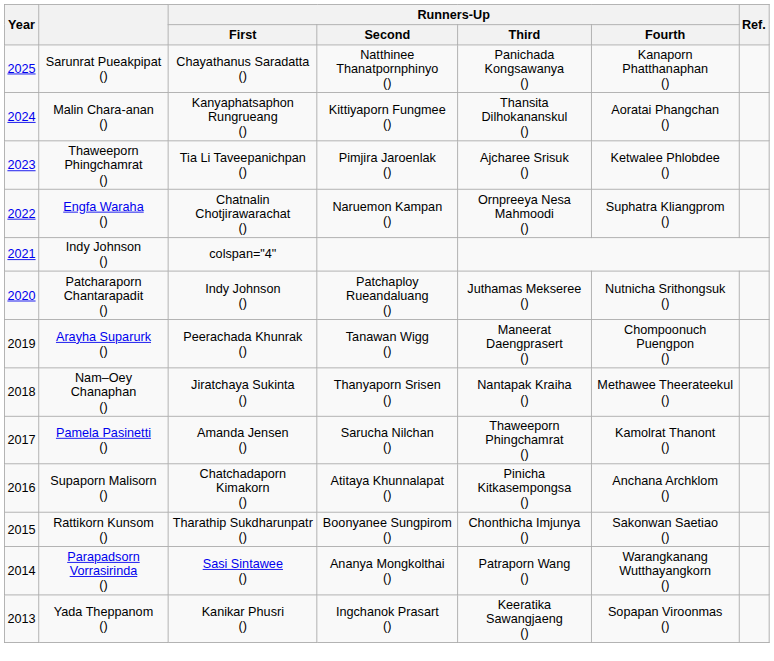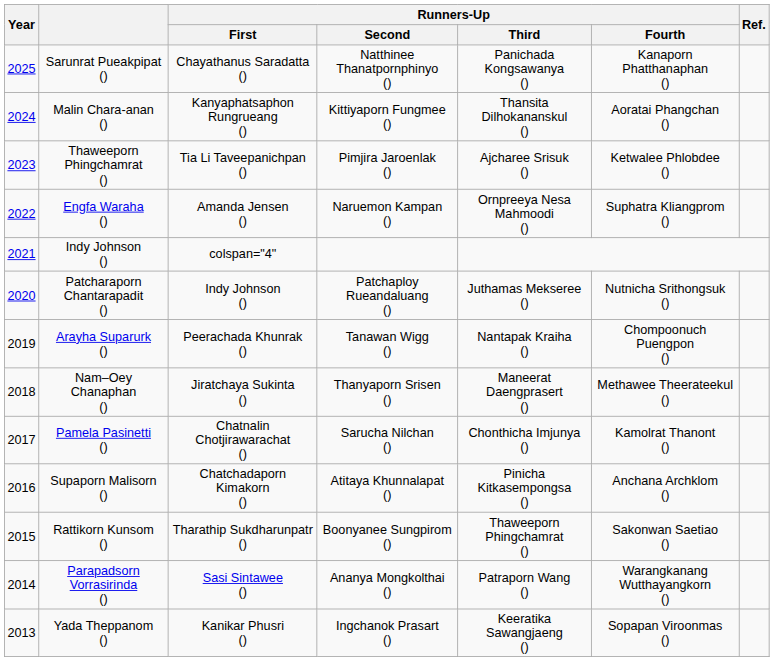(243, 214) Chatnalin Chotjirawarachat () -> (243, 214) Amanda Jensen ()
(524, 344) Maneerat Daengprasert () -> (524, 344) Nantapak Kraiha ()
(524, 392) Nantapak Kraiha () -> (524, 392) Maneerat Daengprasert ()
(243, 440) Amanda Jensen () -> (243, 440) Chatnalin Chotjirawarachat ()
(524, 440) Thaweeporn Phingchamrat () -> (524, 440) Chonthicha Imjunya ()
(524, 530) Chonthicha Imjunya () -> (524, 537) Thaweeporn Phingchamrat ()
